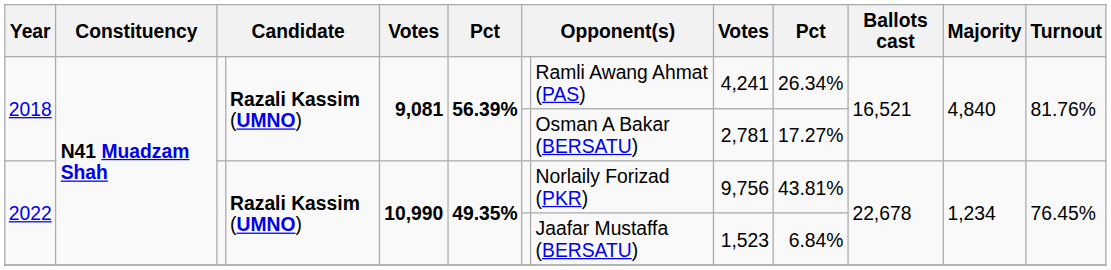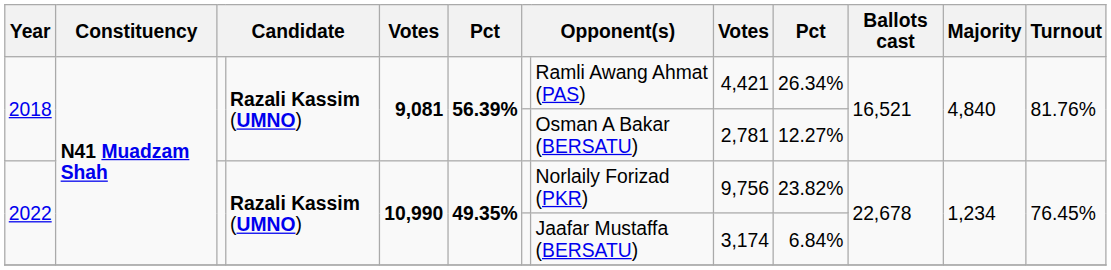(745, 83) 4,241 -> (745, 83) 4,421
(811, 135) 17.27% -> (811, 135) 12.27%
(811, 187) 43.81% -> (811, 187) 23.82%
(745, 239) 1,523 -> (745, 239) 3,174
